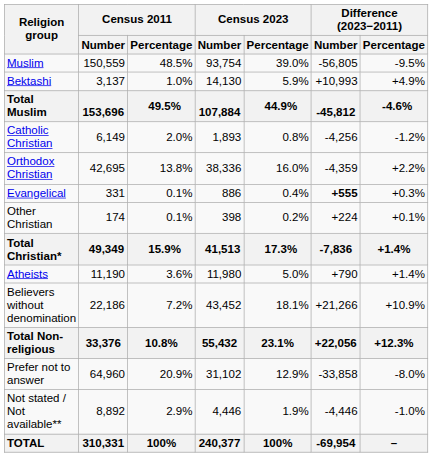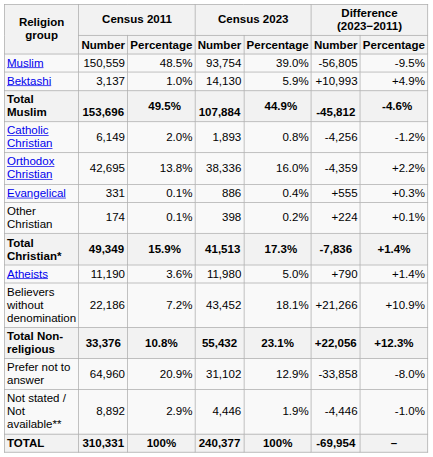(345, 193) bold -> (345, 193) normal
